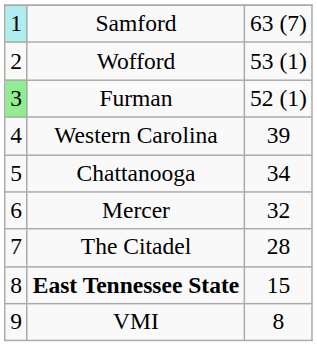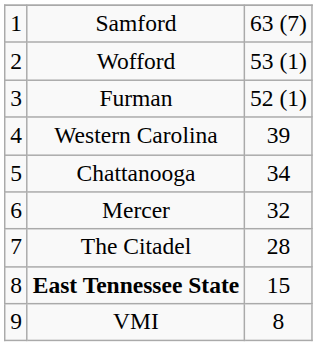(16, 23) paleturquoise background -> (16, 23) no background
(16, 98) lightgreen background -> (16, 98) no background
